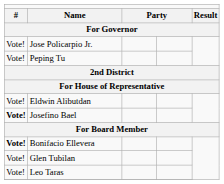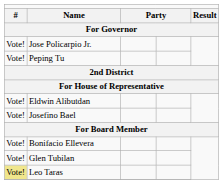(16, 115) bold -> (16, 115) normal
(16, 144) bold -> (16, 144) normal
(16, 172) no background -> (16, 172) khaki background
